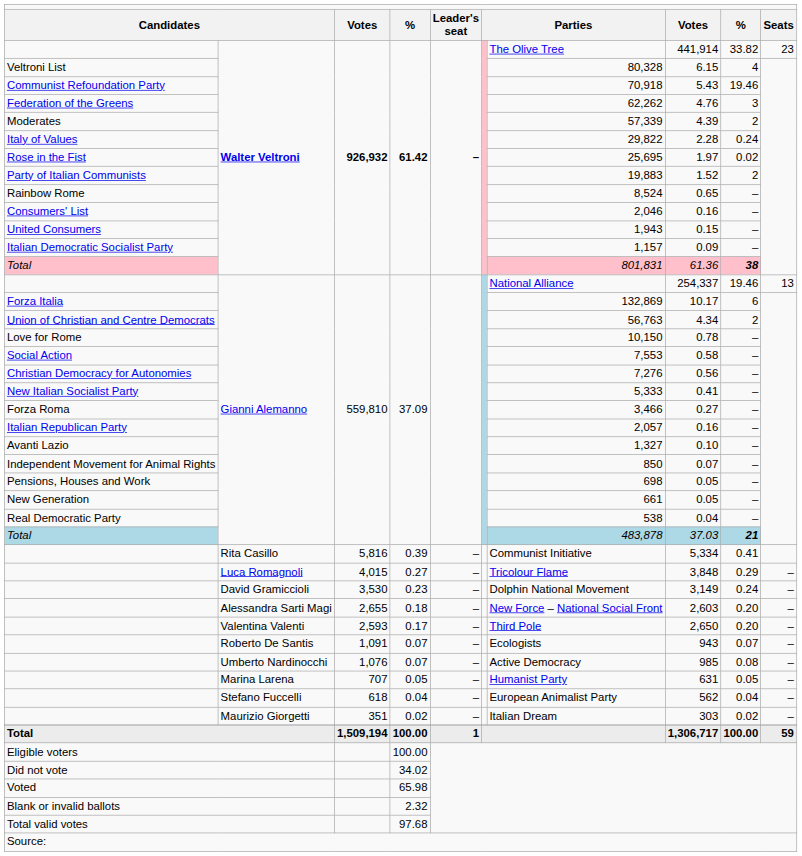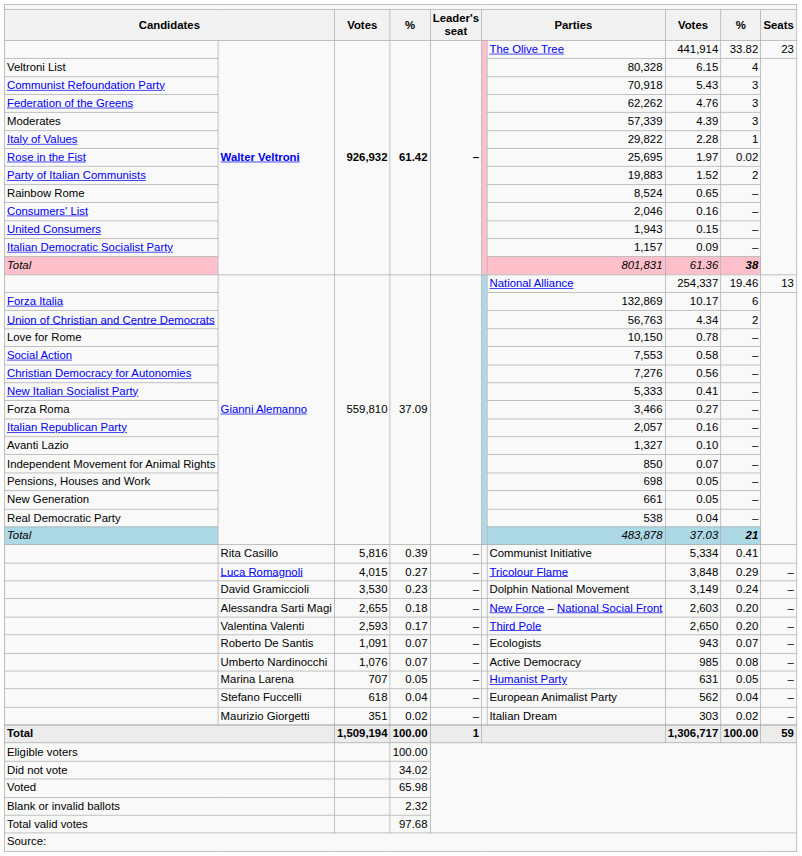(744, 85) 19.46 -> (755, 85) 3
(755, 121) 2 -> (755, 121) 3
(747, 139) 0.24 -> (755, 139) 1
